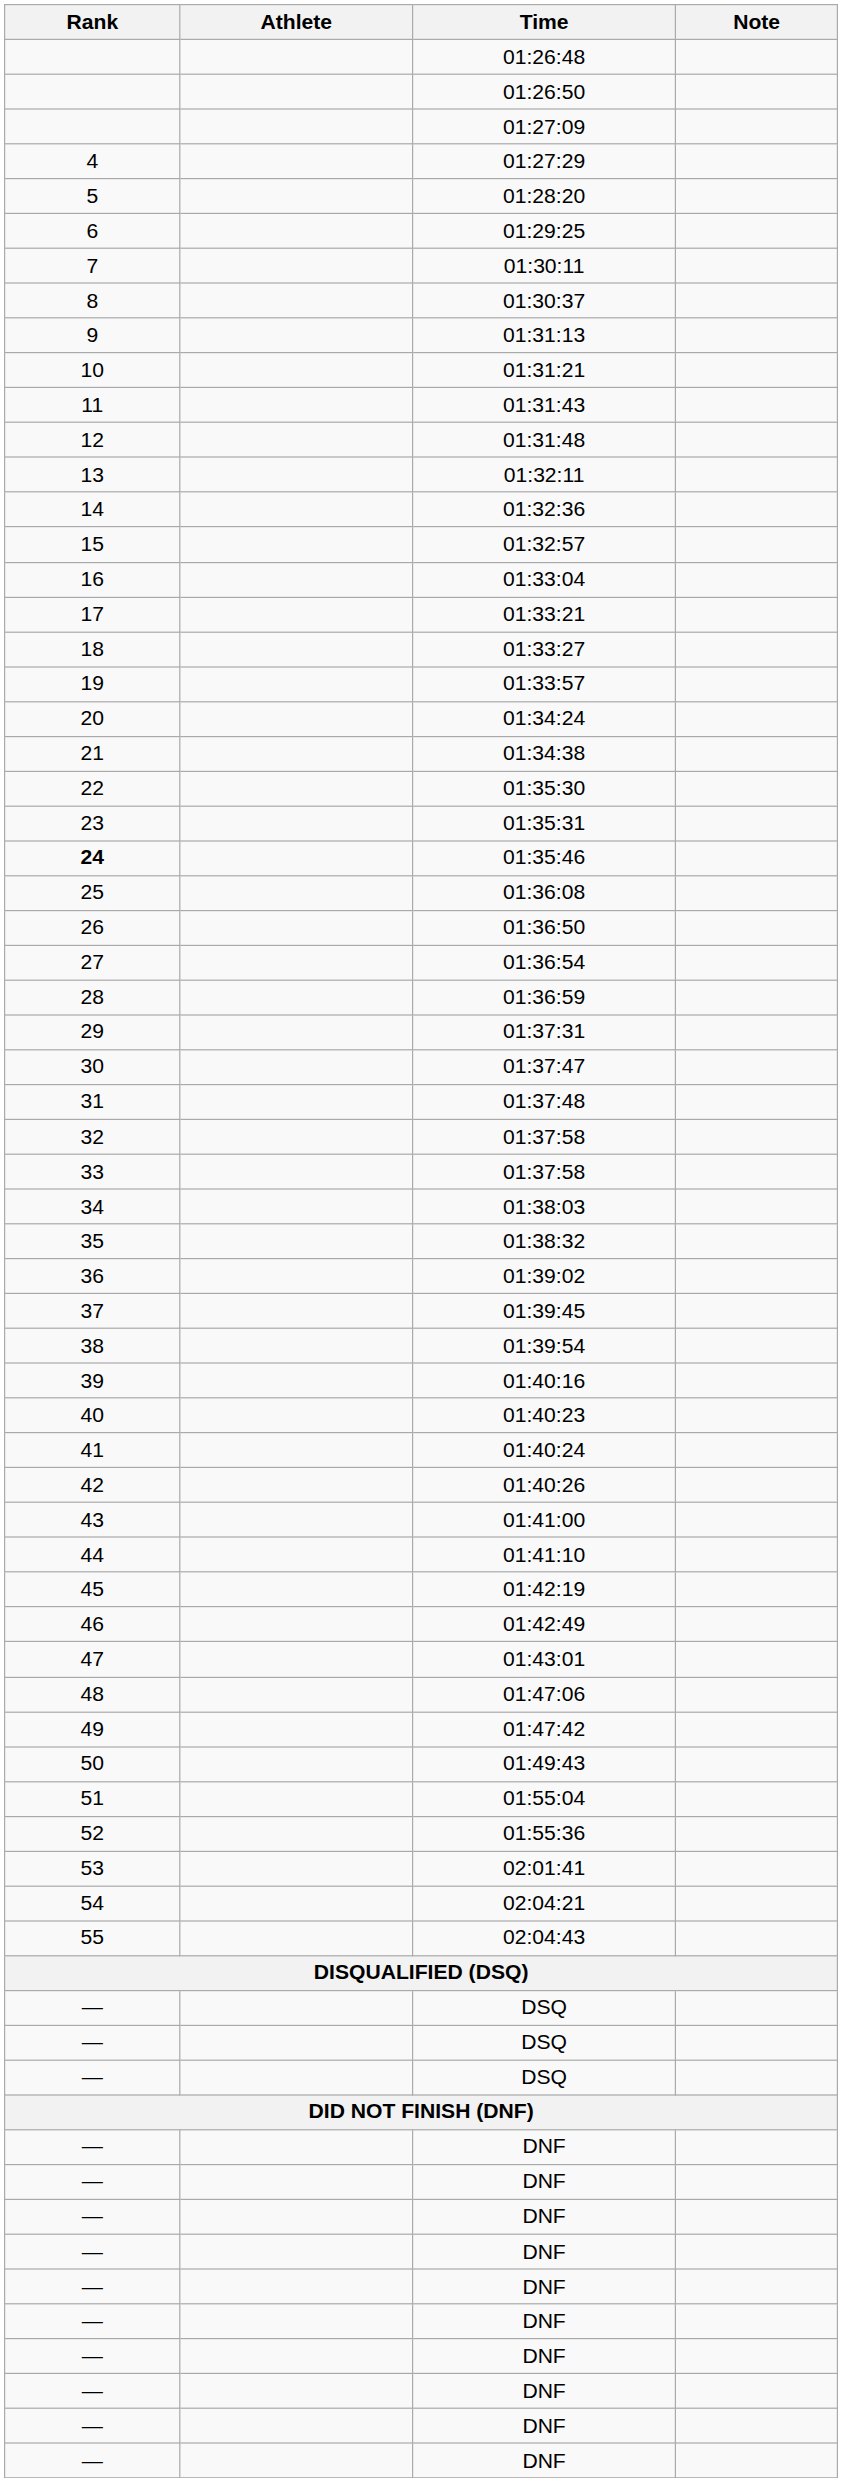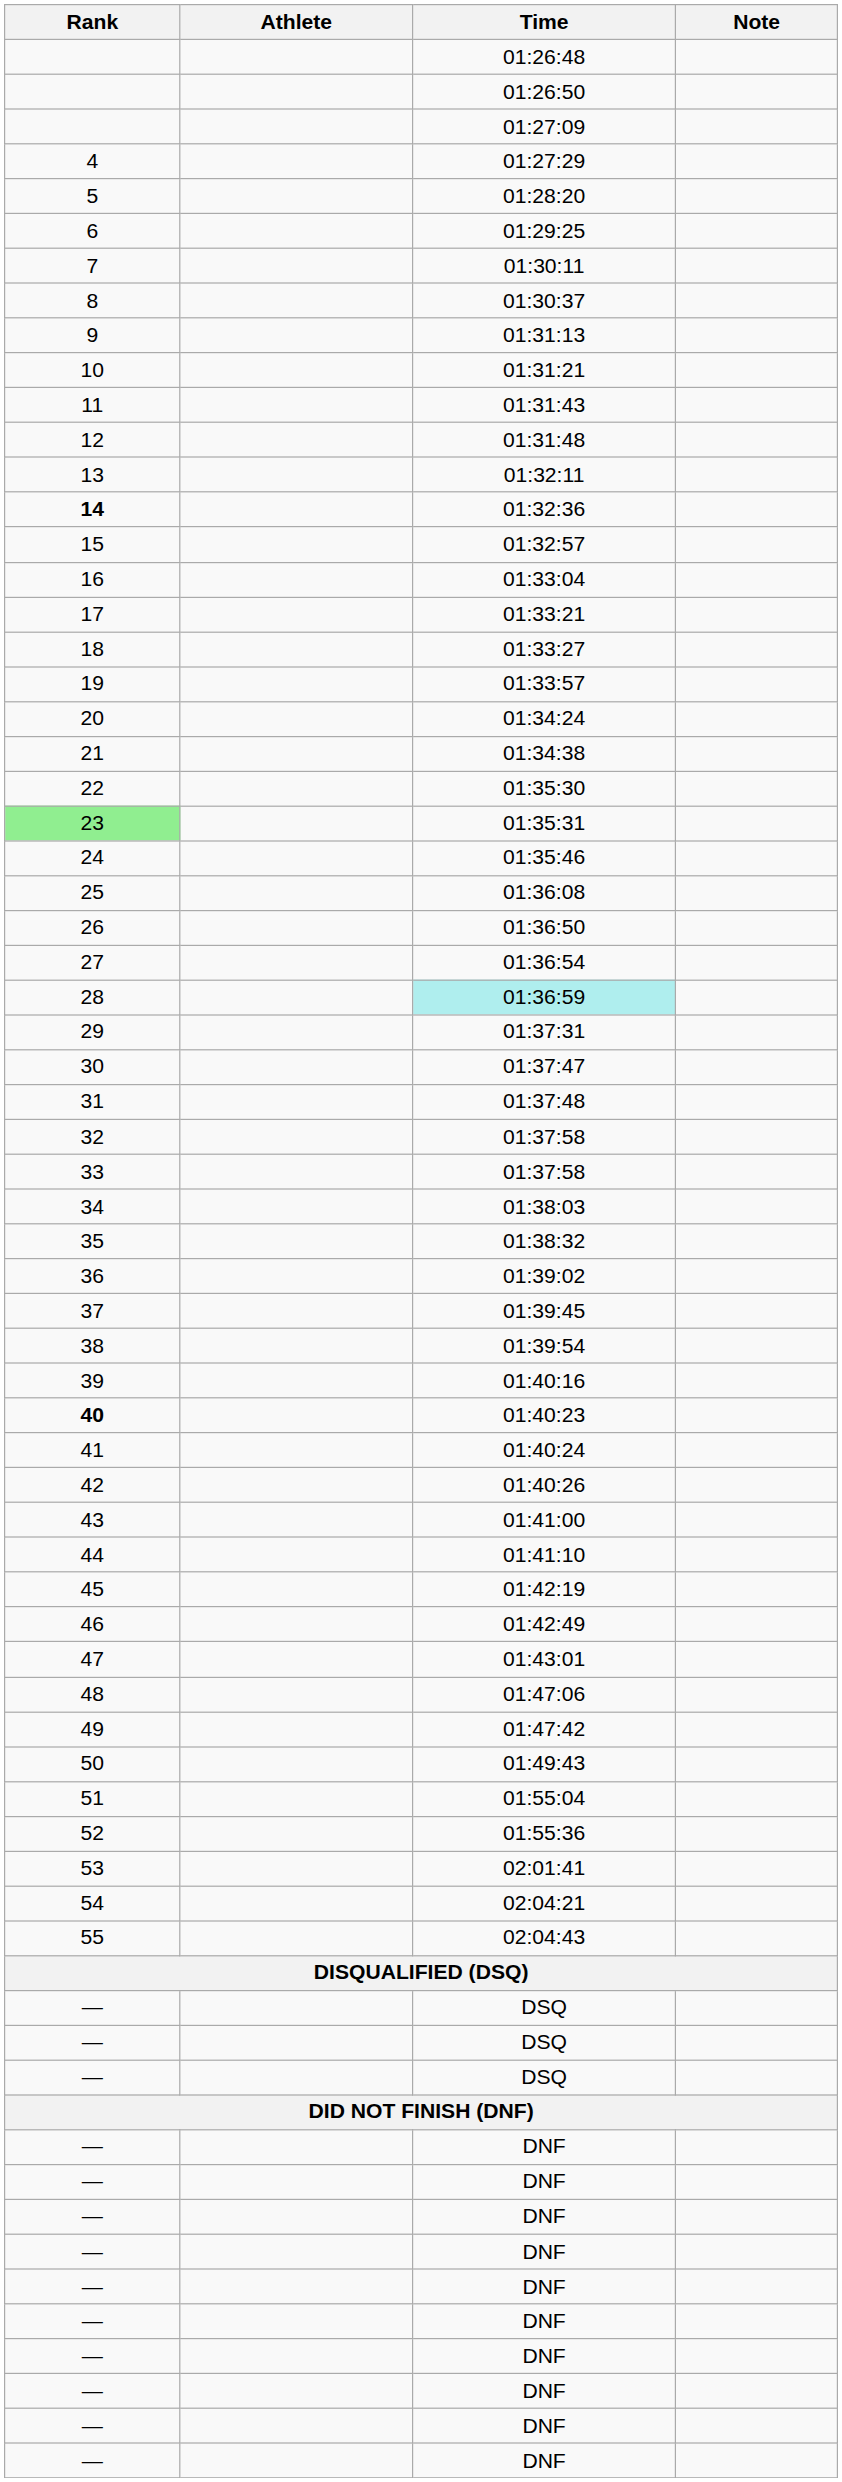(92, 509) normal -> (92, 509) bold
(92, 822) no background -> (92, 822) lightgreen background
(92, 857) bold -> (92, 857) normal
(544, 996) no background -> (544, 996) paleturquoise background
(92, 1415) normal -> (92, 1415) bold
